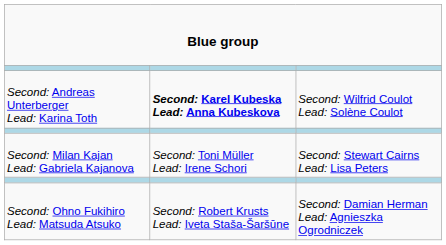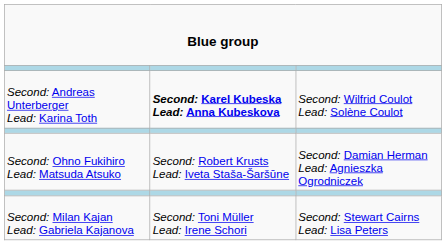rows swapped: (66, 217) <-> (70, 161)
